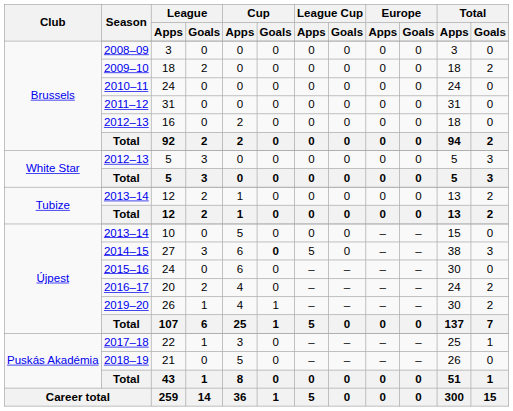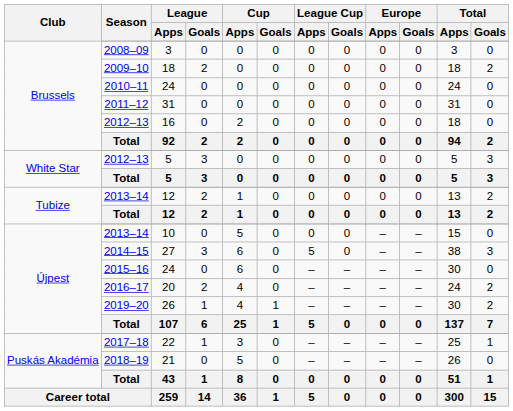(276, 251) bold -> (276, 251) normal
